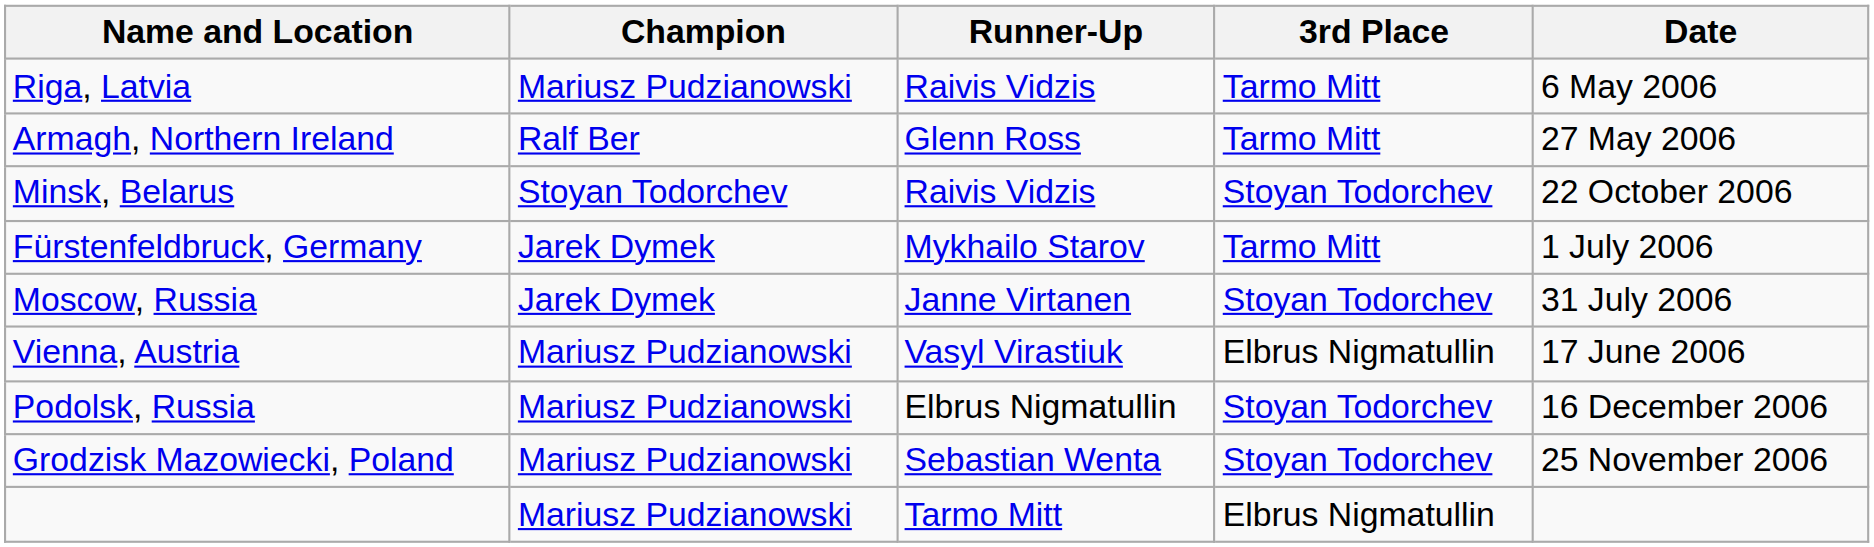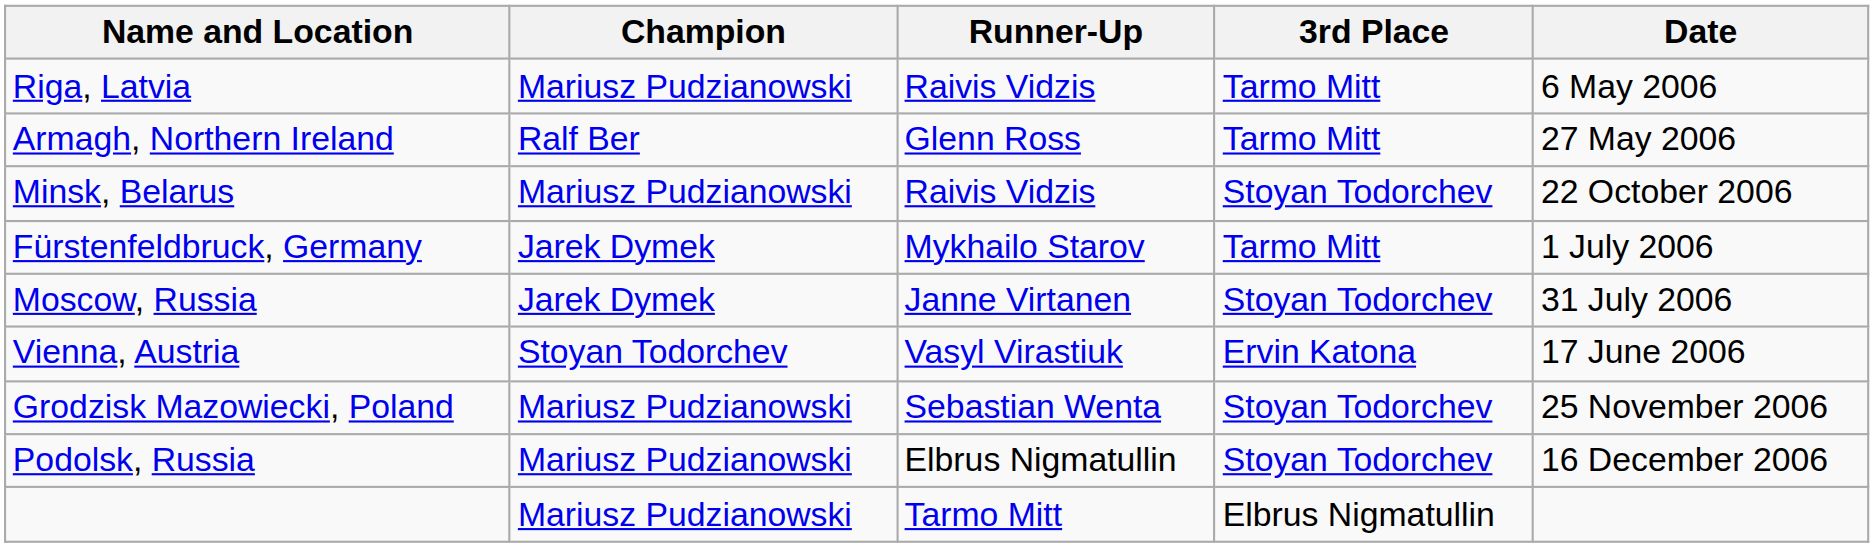(653, 192) Stoyan Todorchev -> (685, 192) Mariusz Pudzianowski
(685, 353) Mariusz Pudzianowski -> (653, 353) Stoyan Todorchev
(1359, 353) Elbrus Nigmatullin -> (1319, 353) Ervin Katona
rows swapped: (233, 460) <-> (134, 406)
